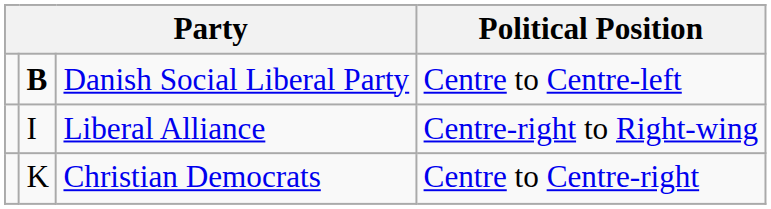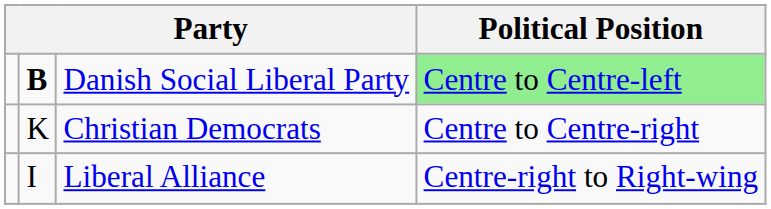(553, 78) no background -> (553, 78) lightgreen background
rows swapped: (164, 128) <-> (192, 177)
